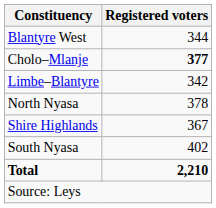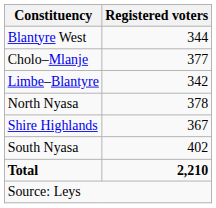(198, 59) bold -> (198, 59) normal
